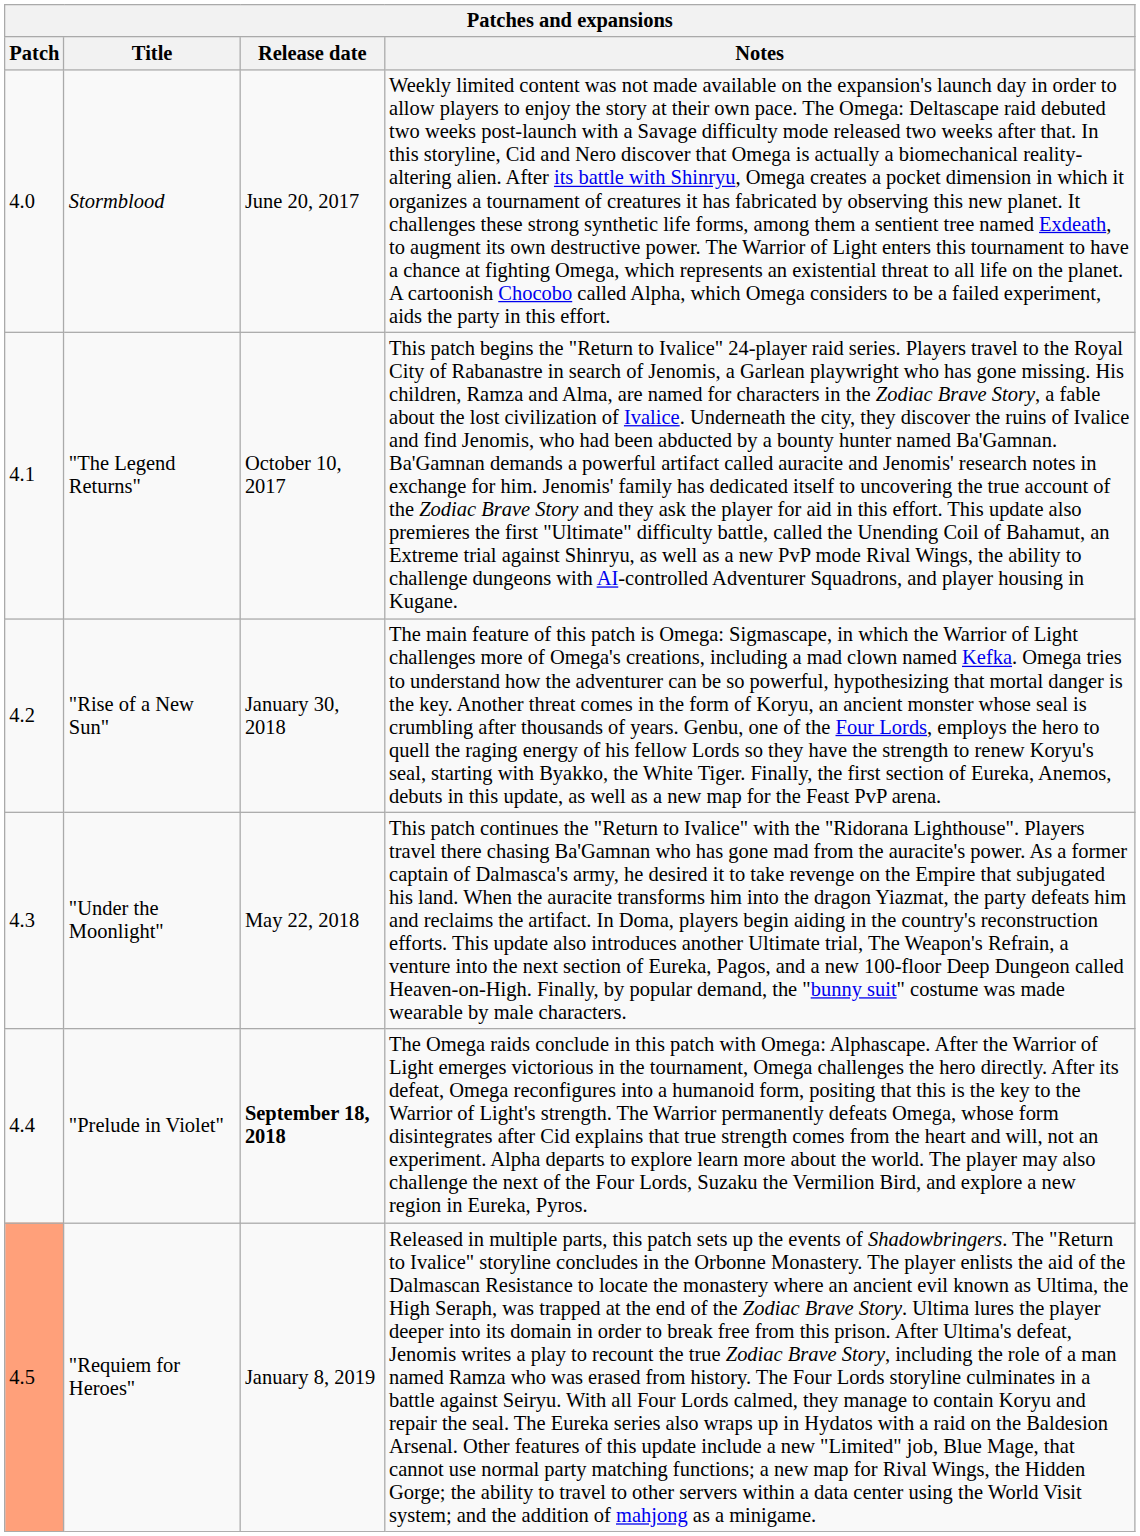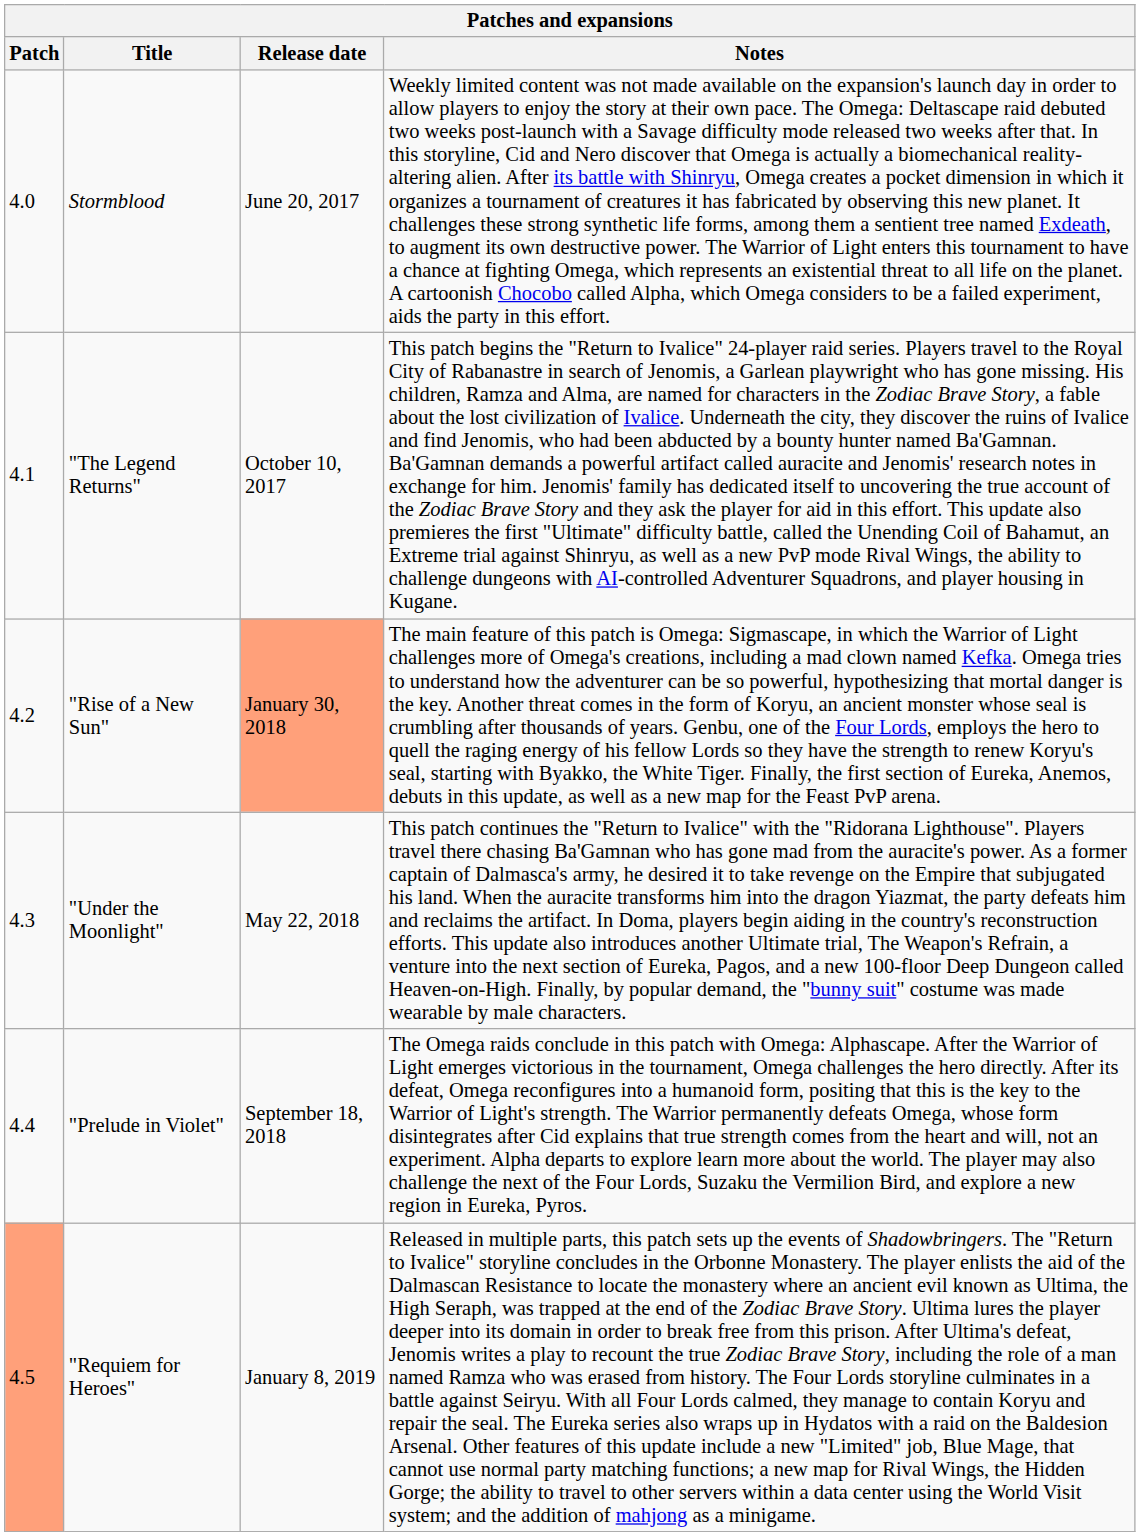(292, 715) no background -> (292, 715) lightsalmon background
(307, 1125) bold -> (304, 1125) normal
